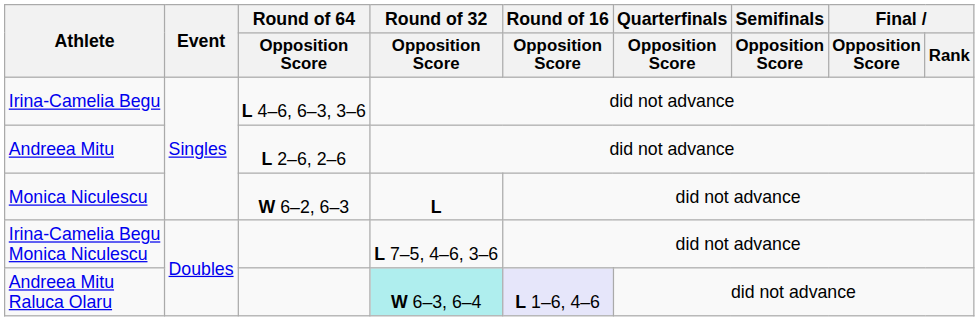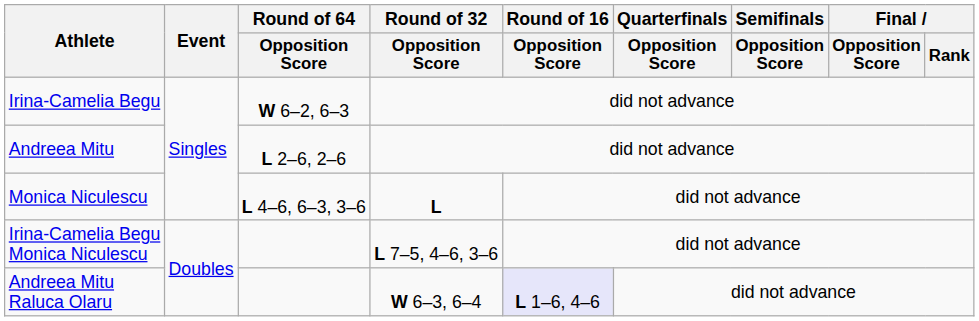(304, 112) L 4–6, 6–3, 3–6 -> (304, 112) W 6–2, 6–3
(304, 207) W 6–2, 6–3 -> (304, 207) L 4–6, 6–3, 3–6
(436, 302) paleturquoise background -> (436, 302) no background
